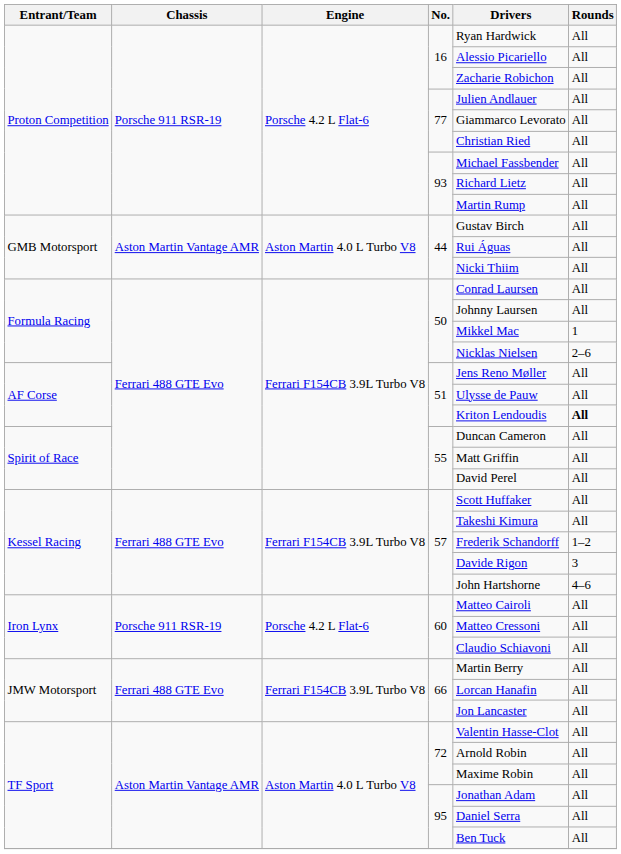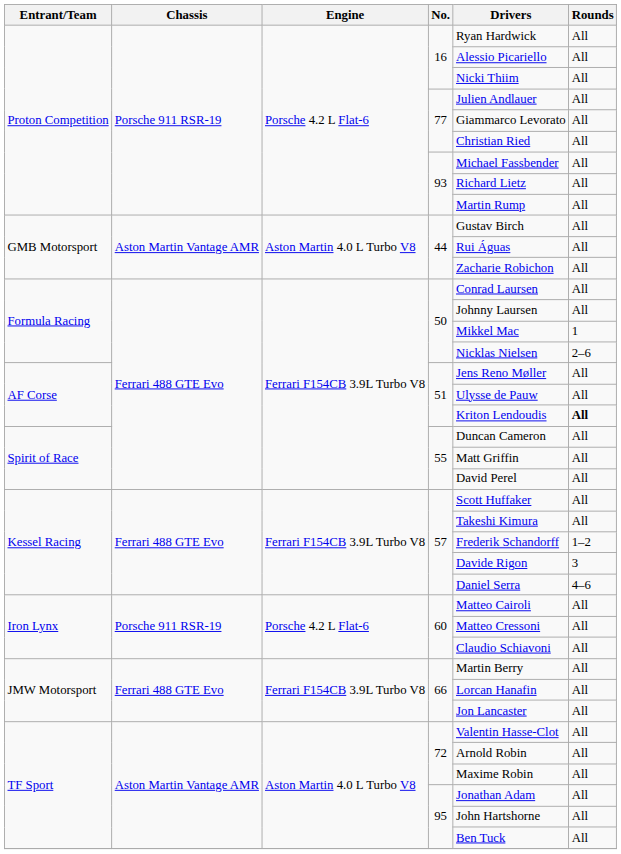(505, 77) Zacharie Robichon -> (487, 77) Nicki Thiim
(487, 267) Nicki Thiim -> (505, 267) Zacharie Robichon
(498, 584) John Hartshorne -> (488, 584) Daniel Serra
(488, 816) Daniel Serra -> (498, 816) John Hartshorne
